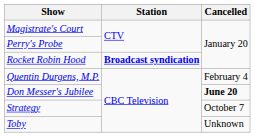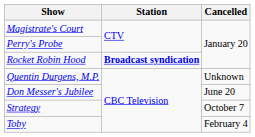(226, 76) February 4 -> (224, 76) Unknown
(221, 92) bold -> (219, 92) normal
(224, 124) Unknown -> (226, 124) February 4
